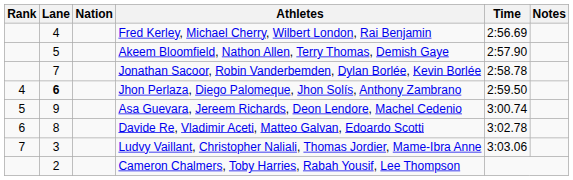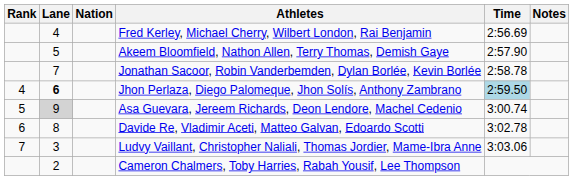(507, 90) no background -> (507, 90) lightblue background
(56, 109) no background -> (56, 109) lightgrey background
